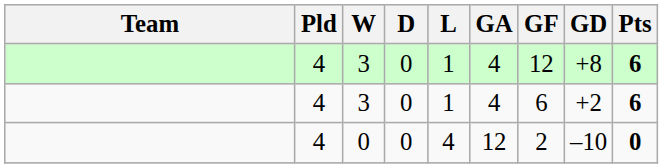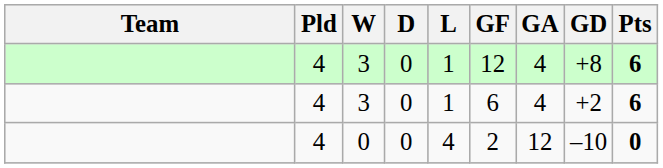columns swapped: (541, 24) <-> (494, 24)
